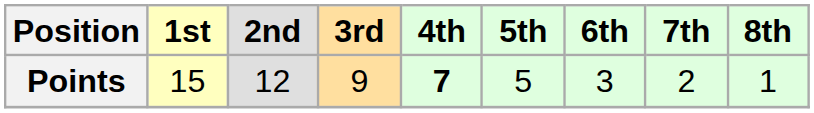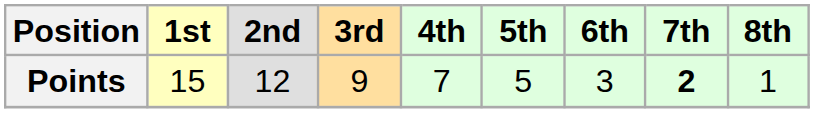(442, 81) bold -> (442, 81) normal
(686, 81) normal -> (686, 81) bold
